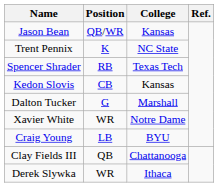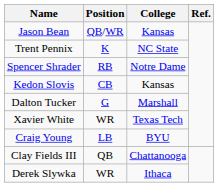(158, 66) Texas Tech -> (158, 66) Notre Dame
(158, 119) Notre Dame -> (158, 119) Texas Tech
